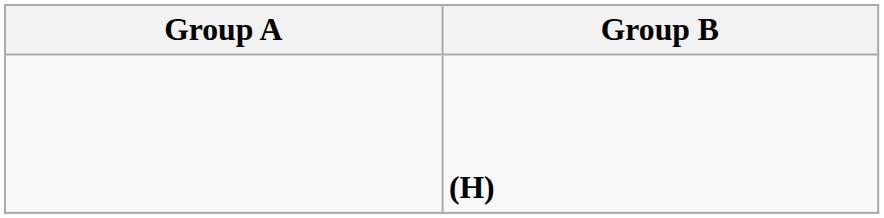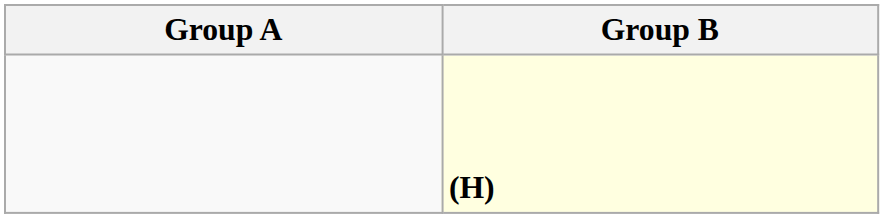(472, 186) no background -> (472, 186) lightyellow background
